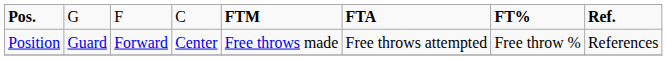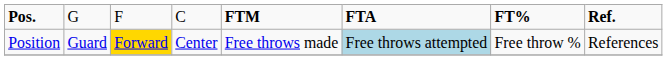(141, 42) no background -> (141, 42) gold background
(416, 42) no background -> (416, 42) lightblue background
